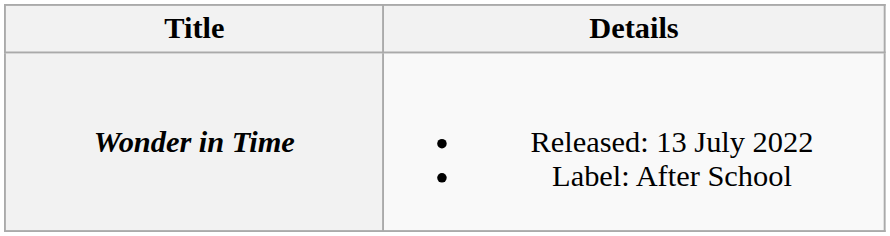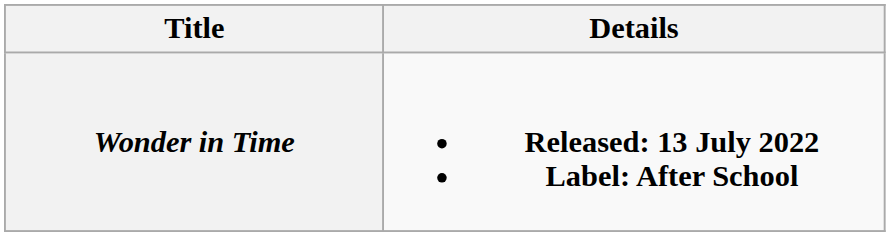(634, 159) normal -> (634, 159) bold
